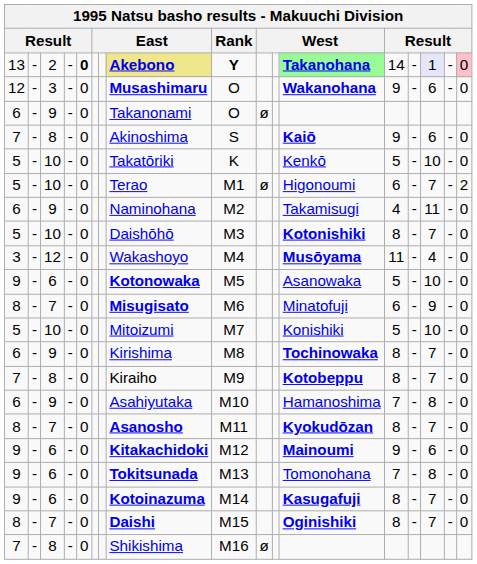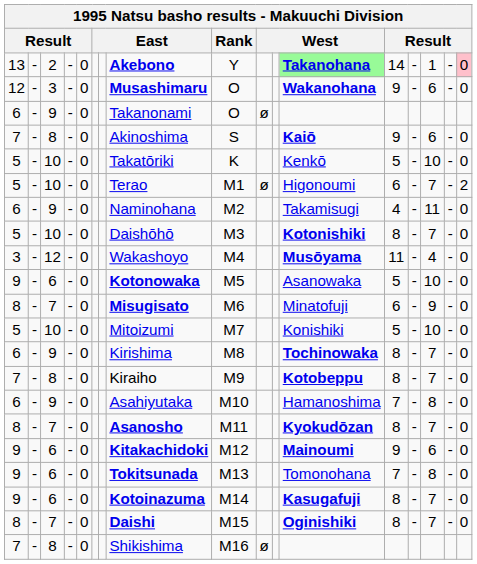(84, 64) bold -> (84, 64) normal
(142, 64) khaki background -> (142, 64) no background
(234, 64) bold -> (234, 64) normal
(432, 64) lavender background -> (432, 64) no background
